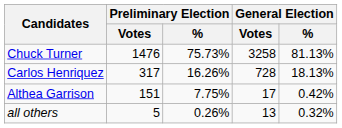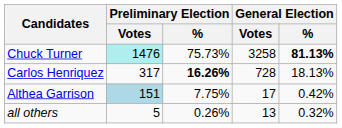(146, 53) no background -> (146, 53) paleturquoise background
(313, 53) normal -> (313, 53) bold
(208, 73) normal -> (208, 73) bold
(149, 93) no background -> (149, 93) lightblue background
